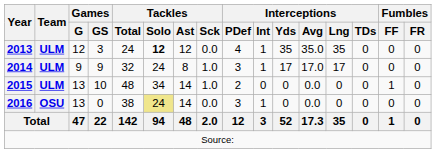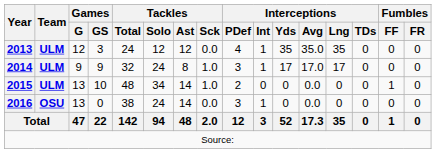(159, 49) bold -> (159, 49) normal
(159, 103) khaki background -> (159, 103) no background
